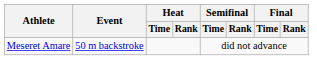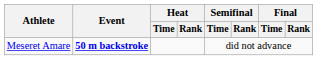(109, 46) normal -> (112, 46) bold
